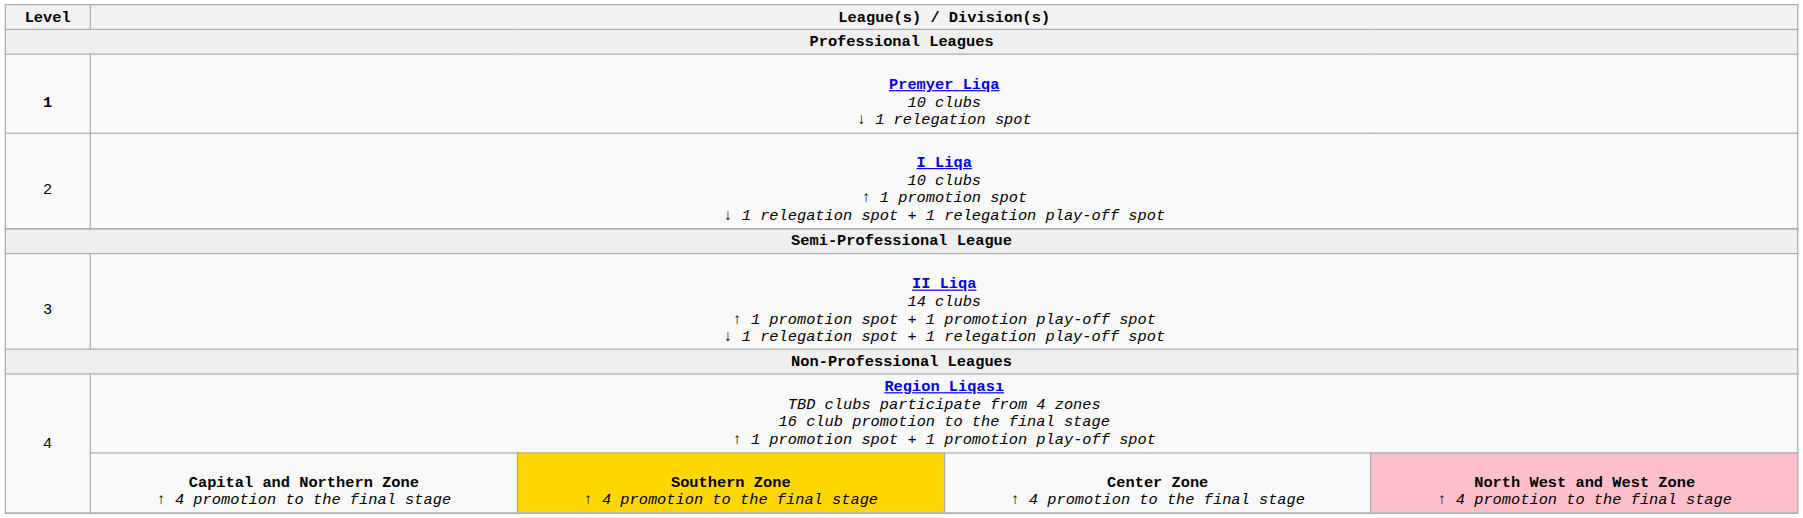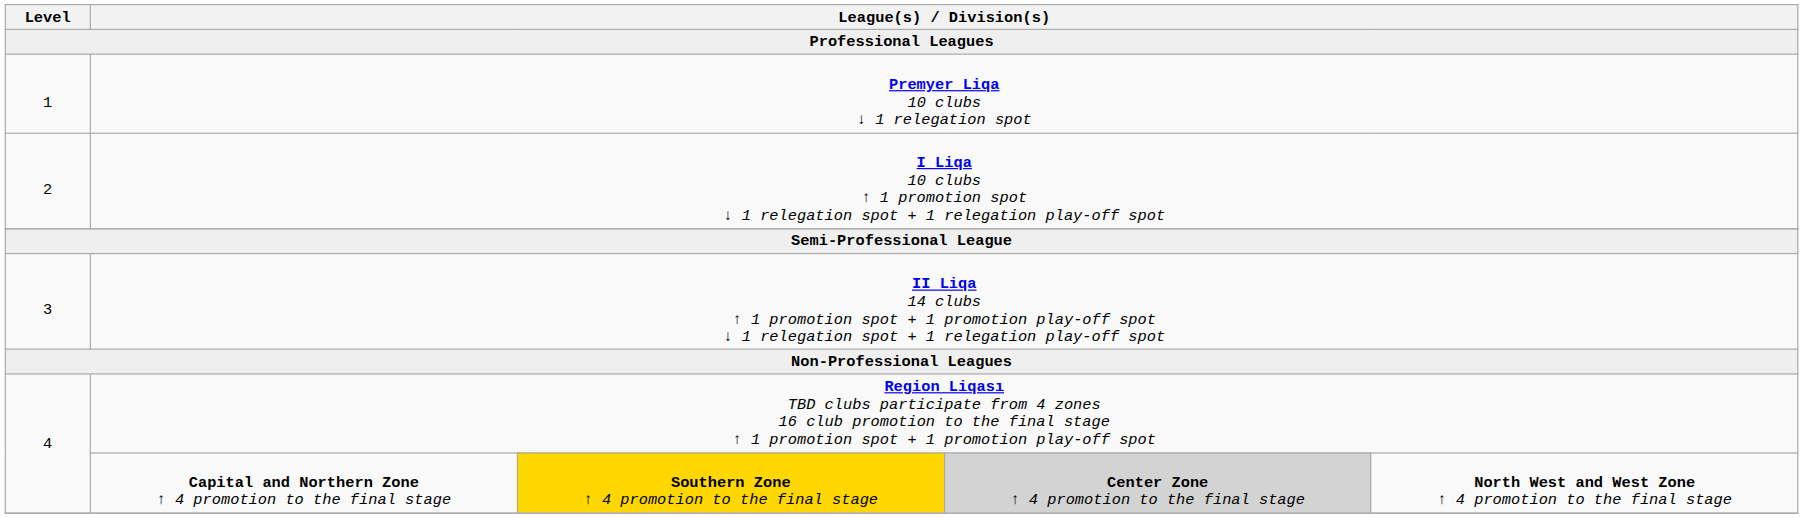(48, 102) bold -> (48, 102) normal
(1158, 491) no background -> (1158, 491) lightgrey background
(1585, 491) pink background -> (1585, 491) no background
